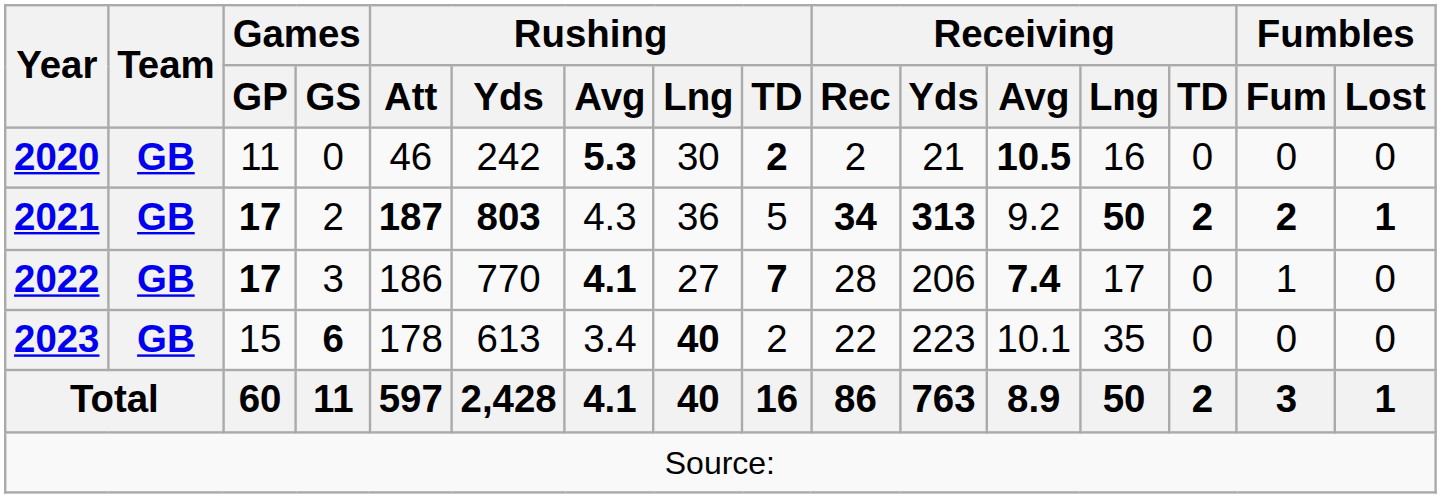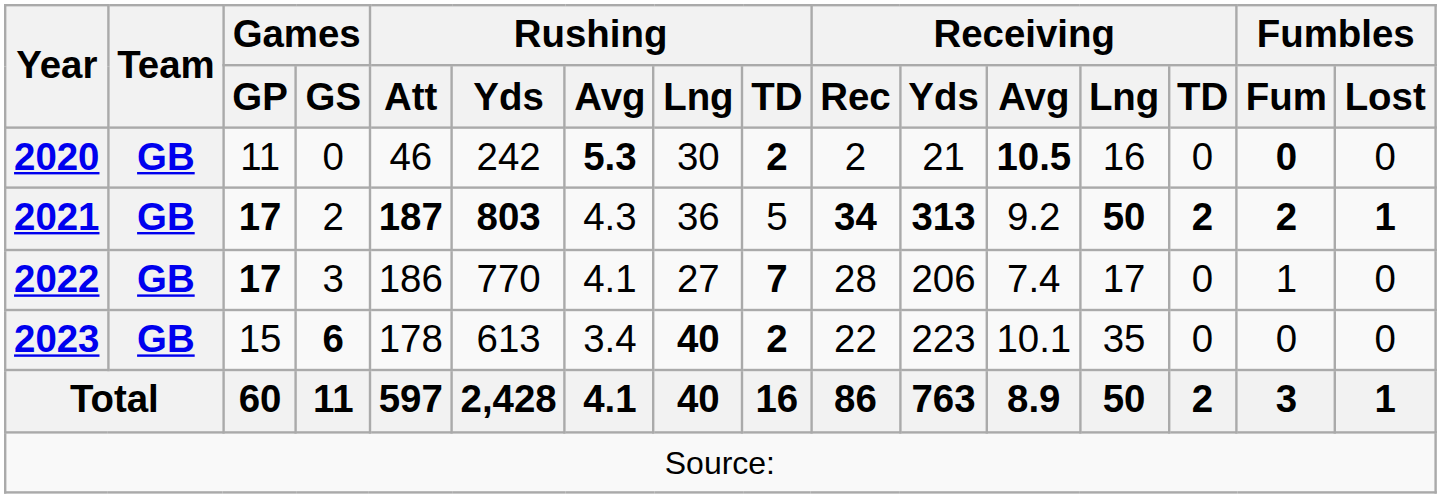(1286, 156) normal -> (1286, 156) bold
(610, 278) bold -> (610, 278) normal
(1034, 278) bold -> (1034, 278) normal
(777, 339) normal -> (777, 339) bold
